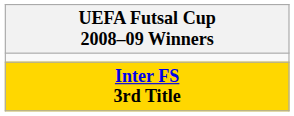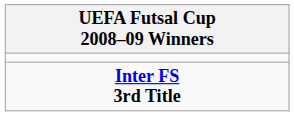(147, 86) gold background -> (147, 86) no background
